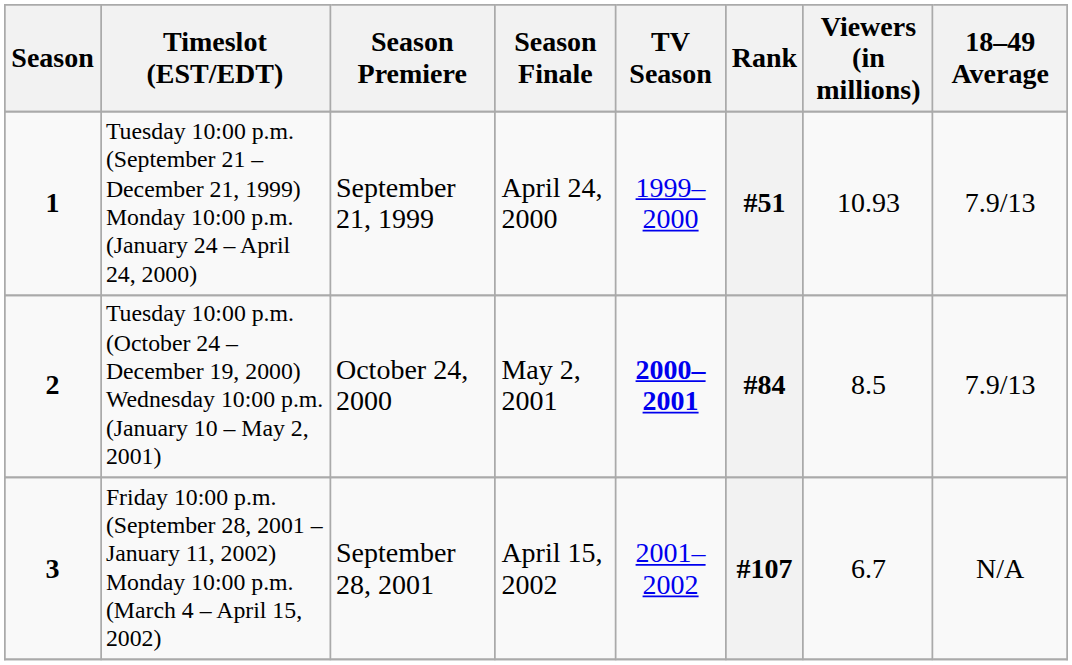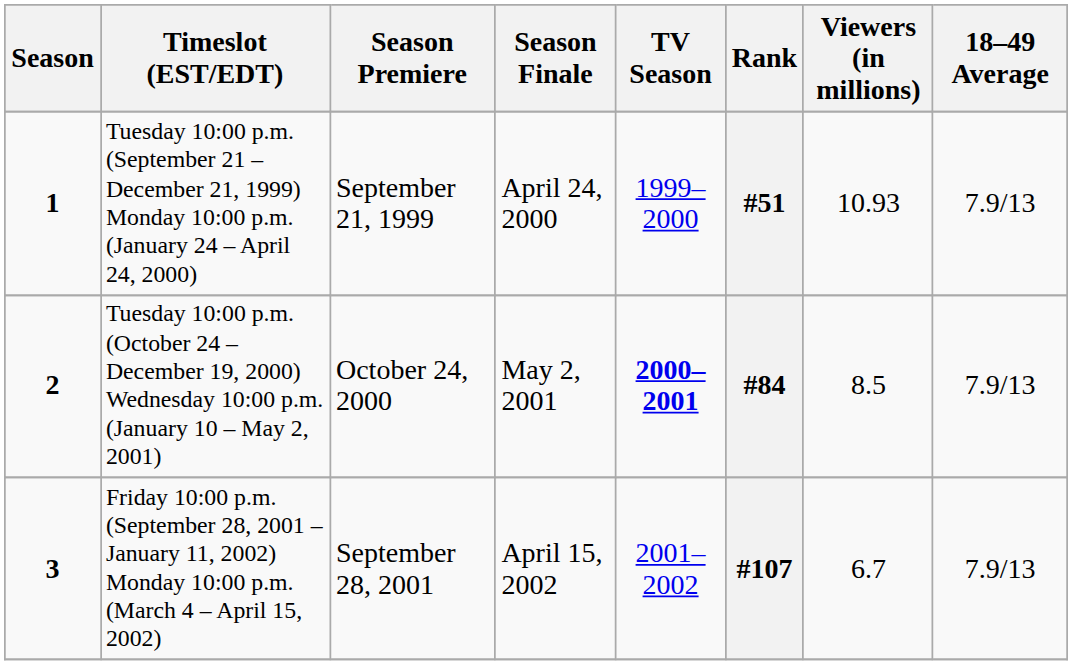(1000, 568) N/A -> (1000, 568) 7.9/13
